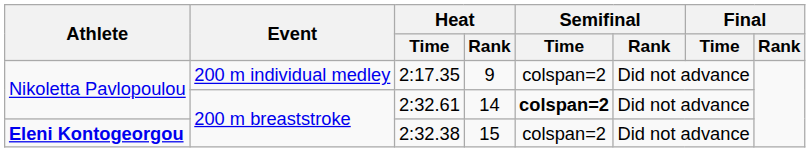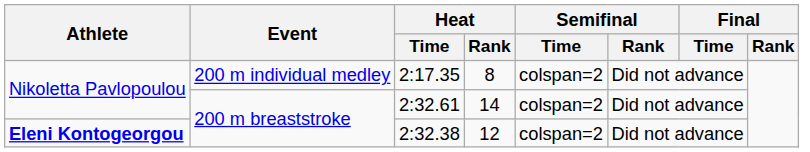(490, 76) 9 -> (490, 76) 8
(564, 105) bold -> (561, 105) normal
(490, 133) 15 -> (490, 133) 12
